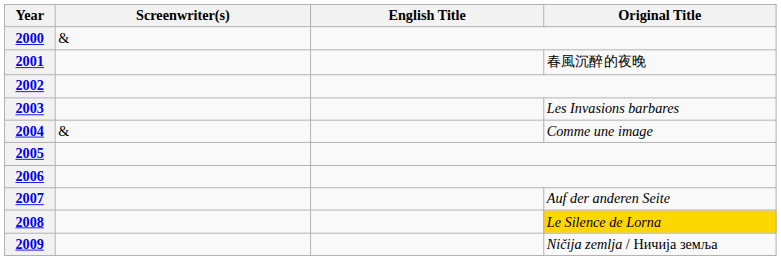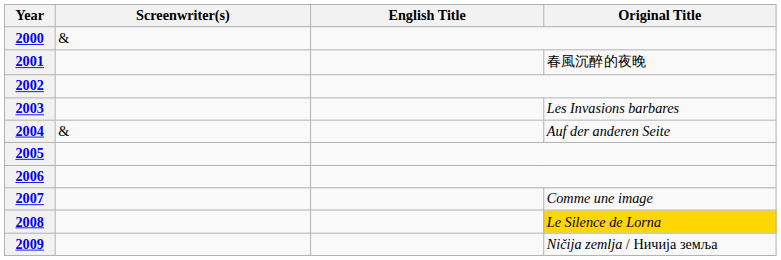(600, 131) Comme une image -> (608, 131) Auf der anderen Seite
(608, 199) Auf der anderen Seite -> (600, 199) Comme une image
